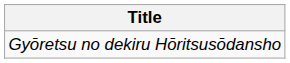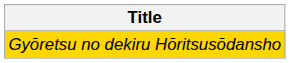(145, 44) no background -> (145, 44) gold background
